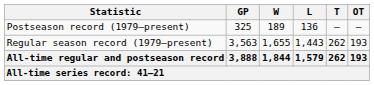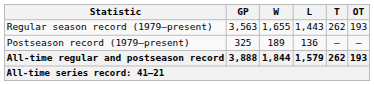rows swapped: (110, 43) <-> (98, 28)
